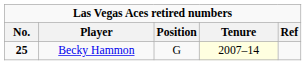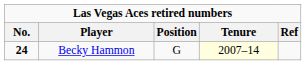(22, 50) 25 -> (22, 50) 24
